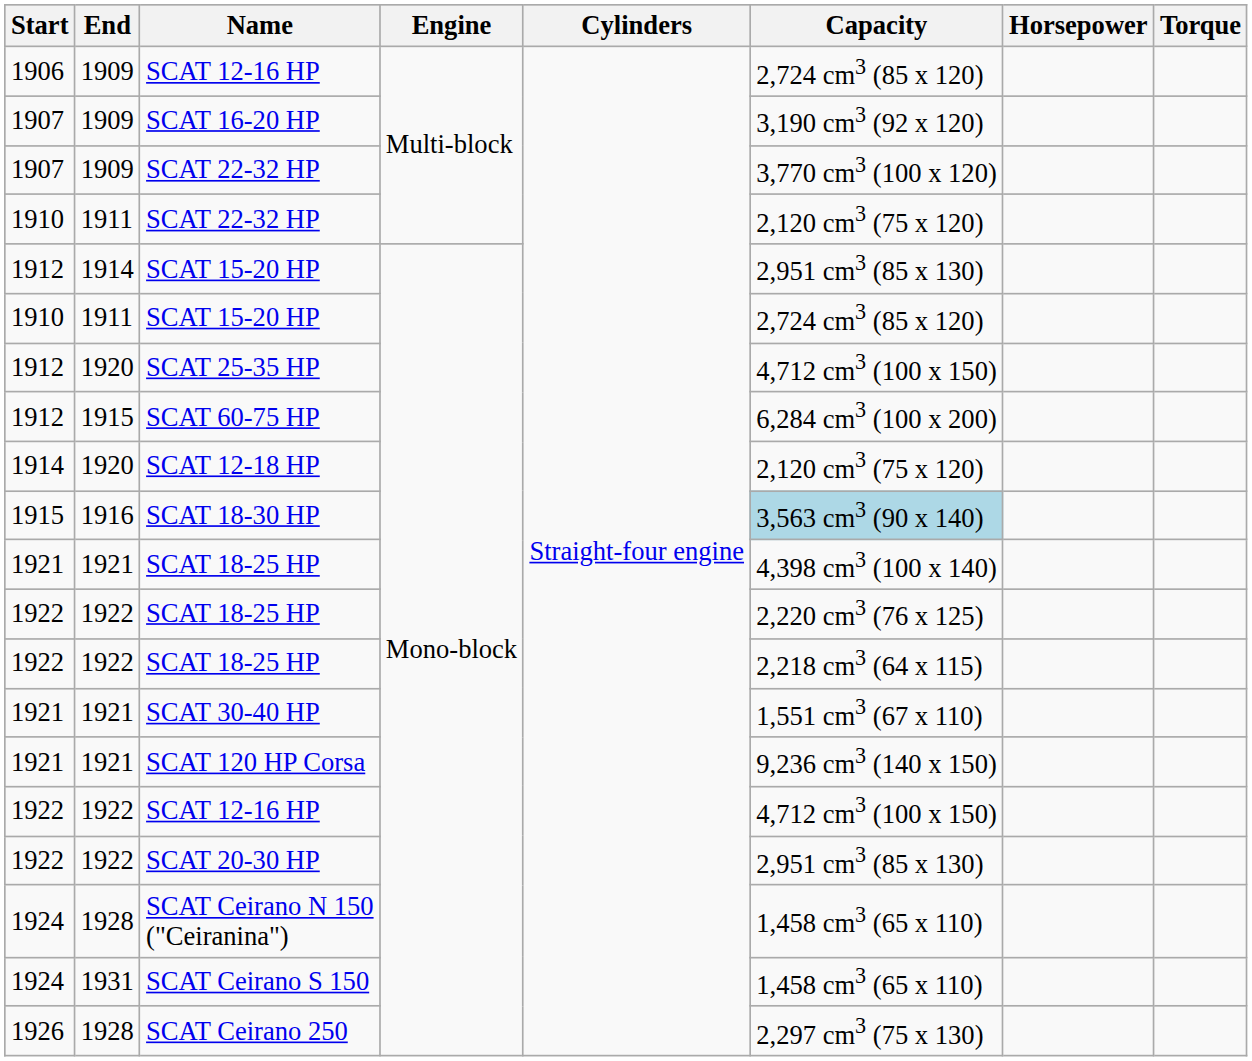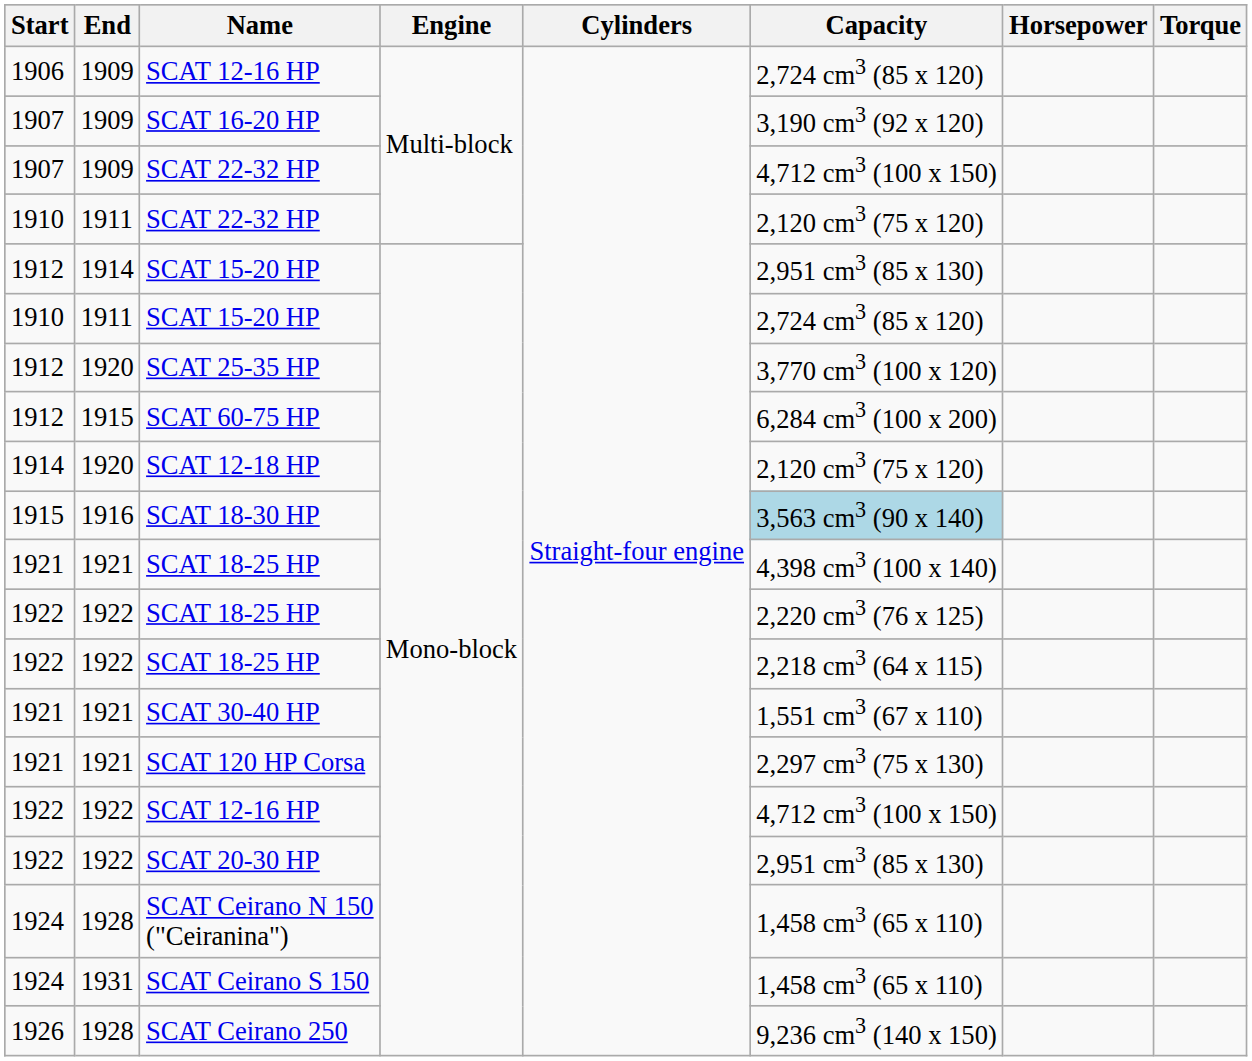(877, 169) 3,770 cm3 (100 x 120) -> (877, 169) 4,712 cm3 (100 x 150)
(877, 367) 4,712 cm3 (100 x 150) -> (877, 367) 3,770 cm3 (100 x 120)
(877, 761) 9,236 cm3 (140 x 150) -> (870, 761) 2,297 cm3 (75 x 130)
(870, 1030) 2,297 cm3 (75 x 130) -> (877, 1030) 9,236 cm3 (140 x 150)
